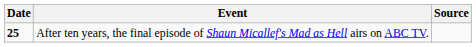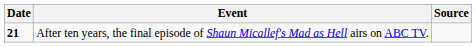(13, 32) 25 -> (13, 32) 21
